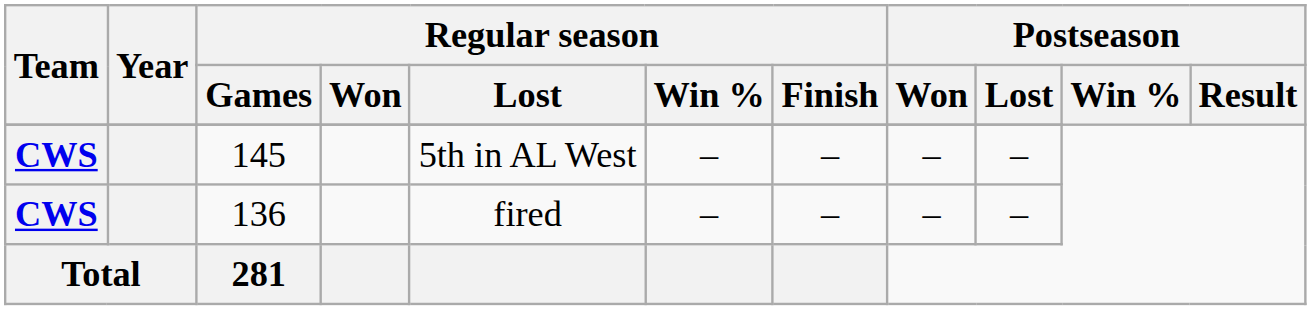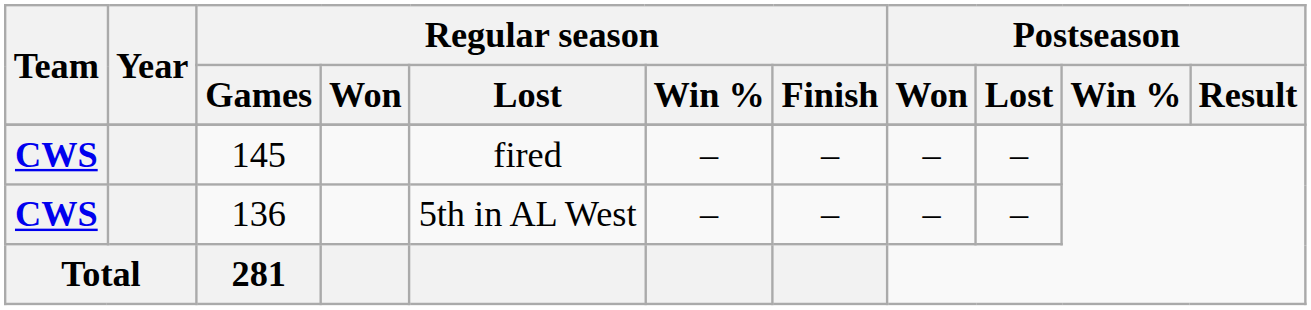(528, 154) 5th in AL West -> (528, 154) fired
(528, 214) fired -> (528, 214) 5th in AL West
